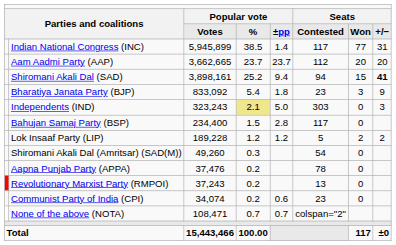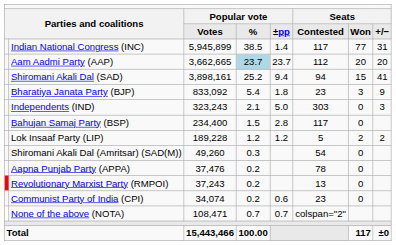(253, 62) no background -> (253, 62) lightblue background
(382, 77) bold -> (382, 77) normal
(253, 107) khaki background -> (253, 107) no background
